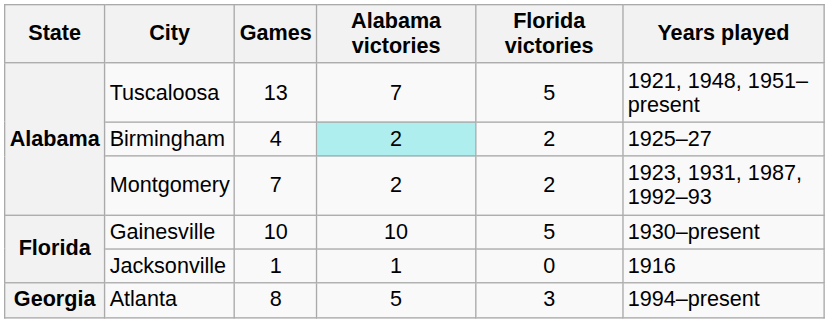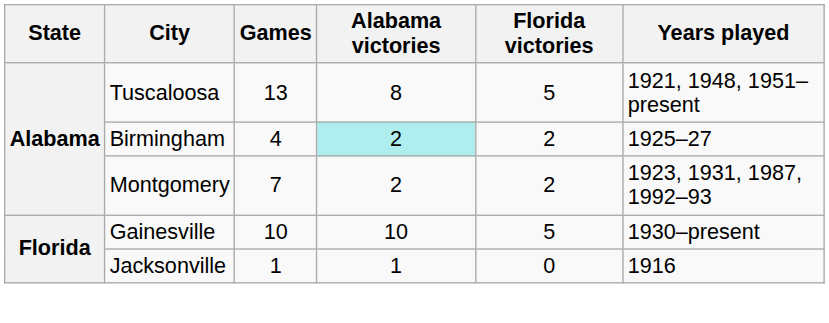(396, 92) 7 -> (396, 92) 8
- row: (143, 300)
